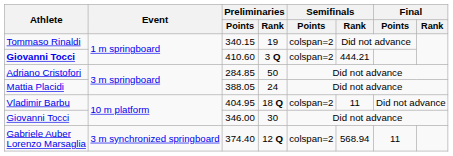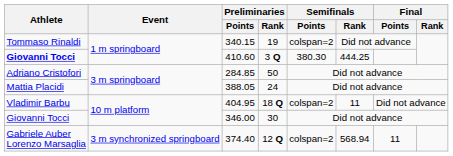(311, 57) colspan=2 -> (311, 57) 380.30
(355, 57) 444.21 -> (355, 57) 444.25
